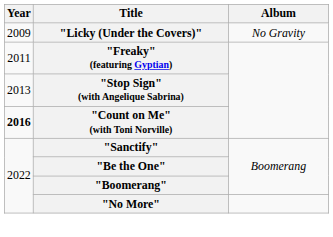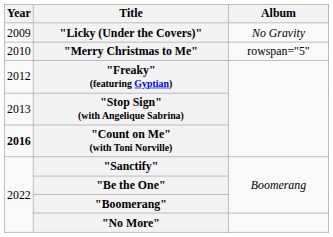+ row: (131, 51)
(19, 58) 2011 -> (19, 76) 2012
